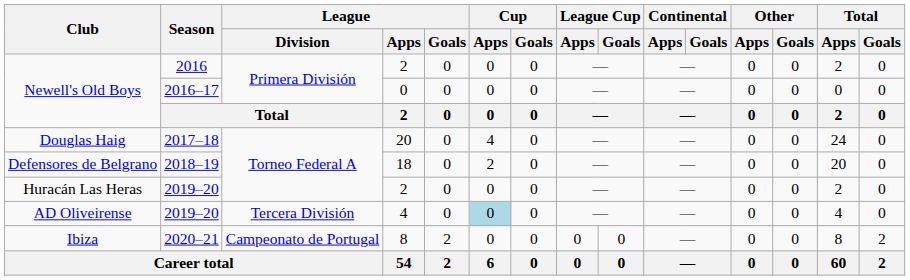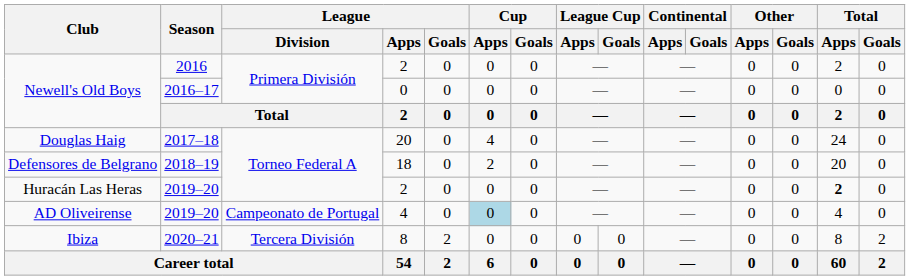(839, 189) normal -> (839, 189) bold
(303, 213) Tercera División -> (303, 213) Campeonato de Portugal
(303, 238) Campeonato de Portugal -> (303, 238) Tercera División
